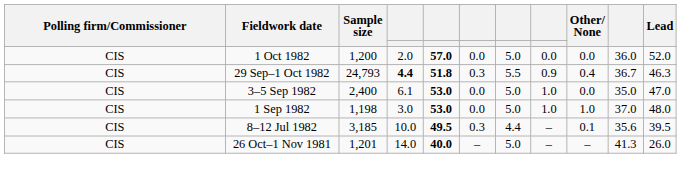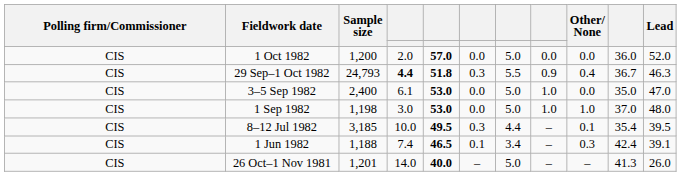(626, 127) 35.6 -> (626, 127) 35.4
+ row: (282, 145)
